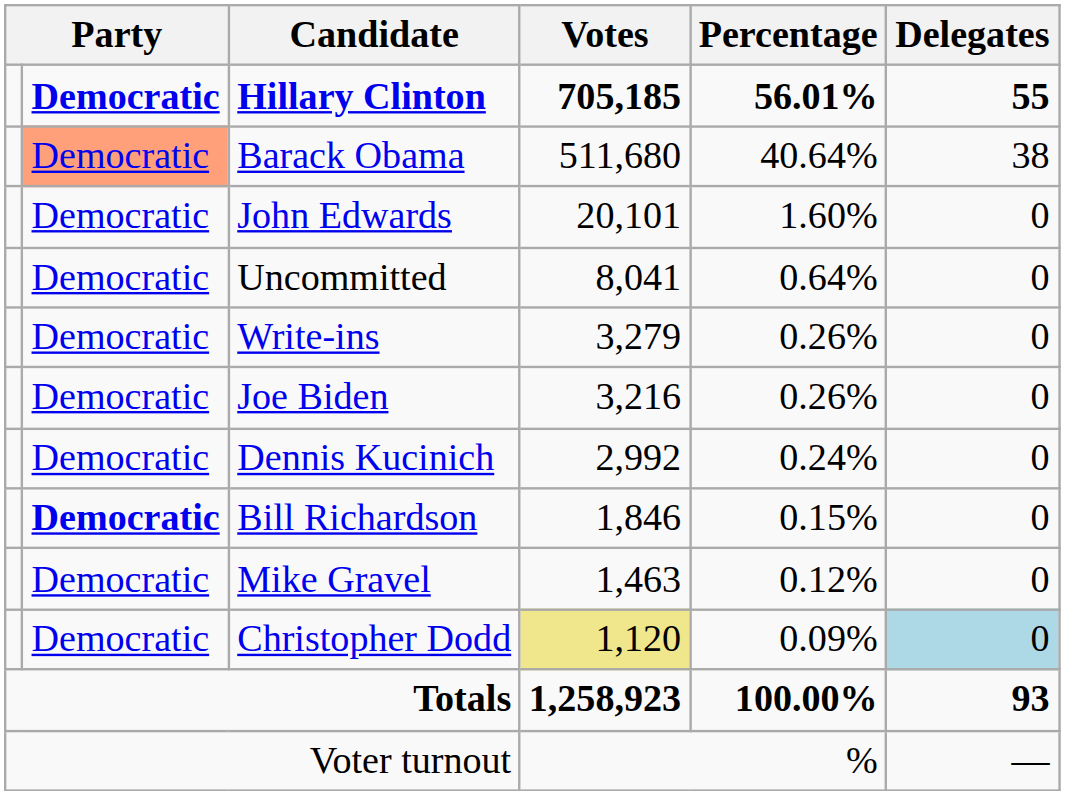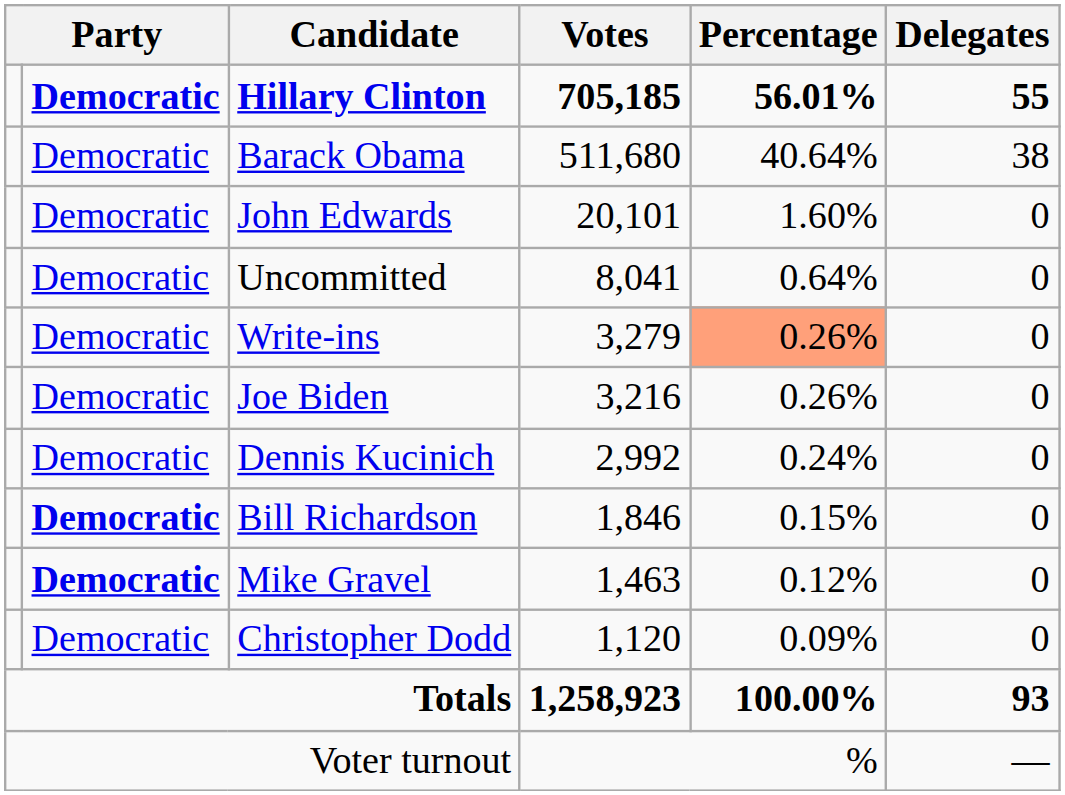(120, 155) lightsalmon background -> (120, 155) no background
(828, 336) no background -> (828, 336) lightsalmon background
(120, 578) normal -> (126, 578) bold
(638, 638) khaki background -> (638, 638) no background
(1040, 638) lightblue background -> (1040, 638) no background
